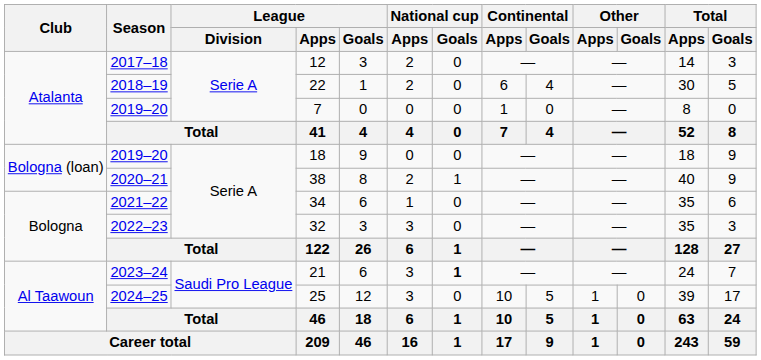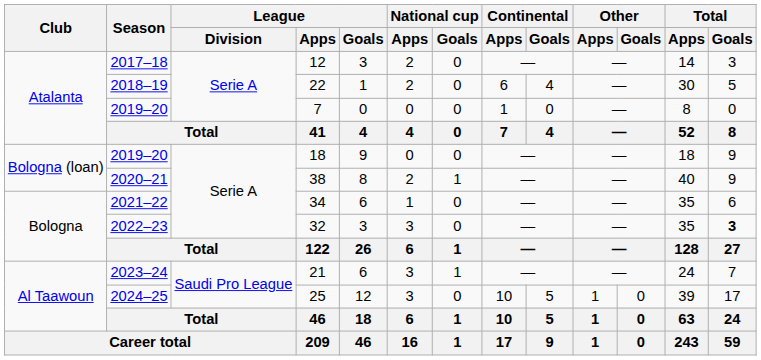(732, 226) normal -> (732, 226) bold
(457, 272) bold -> (457, 272) normal
